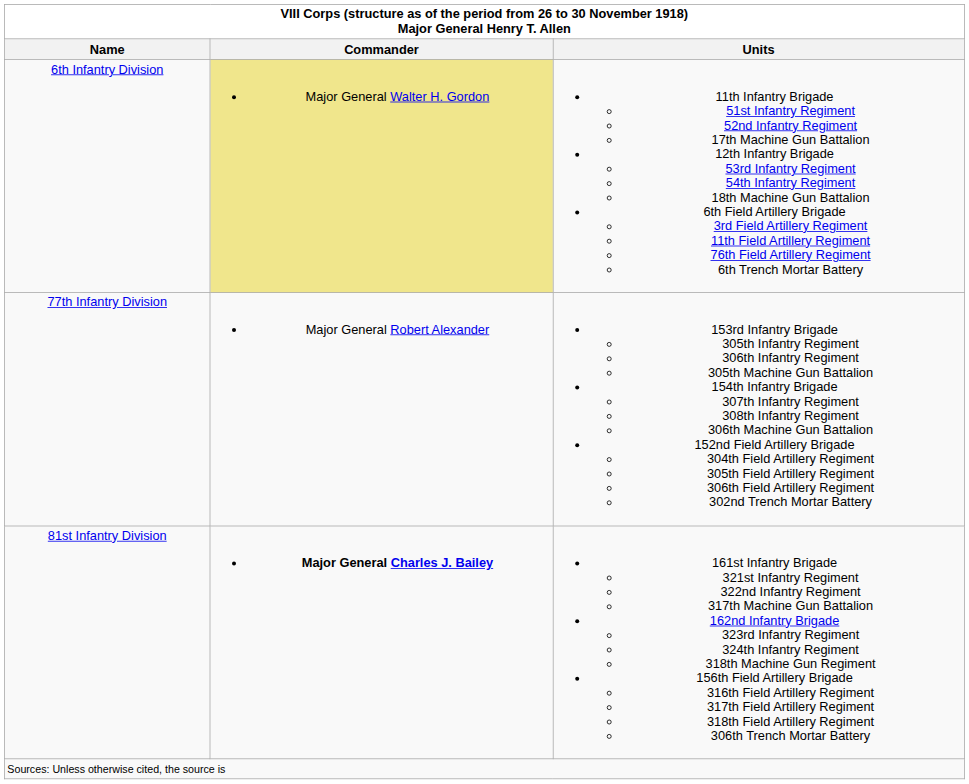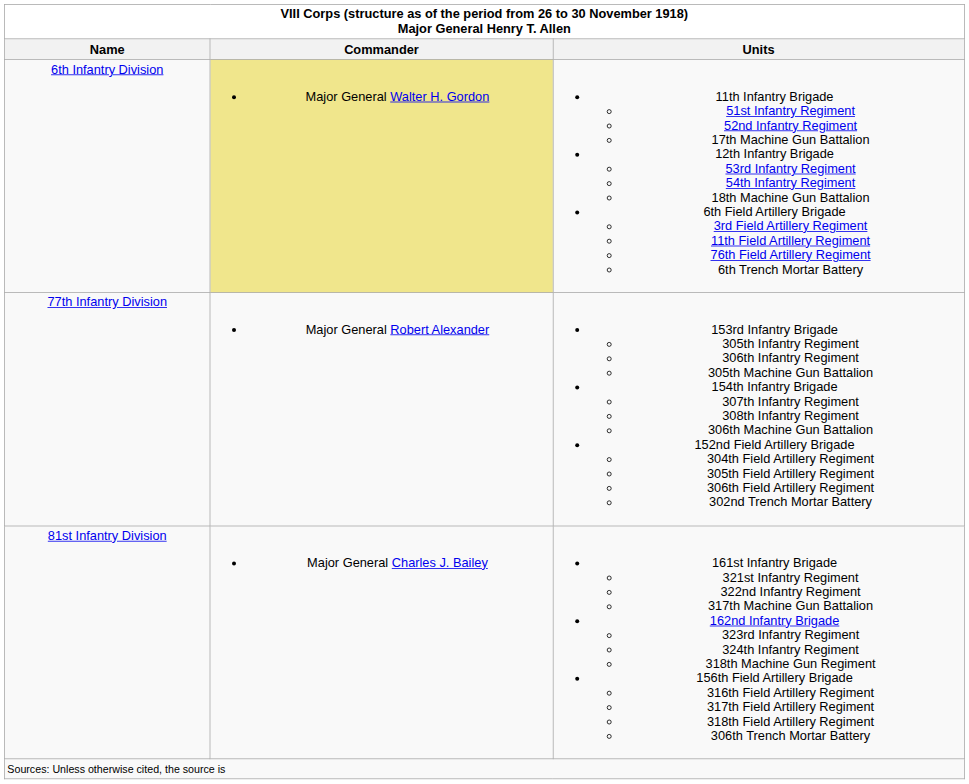(381, 563) bold -> (381, 563) normal
